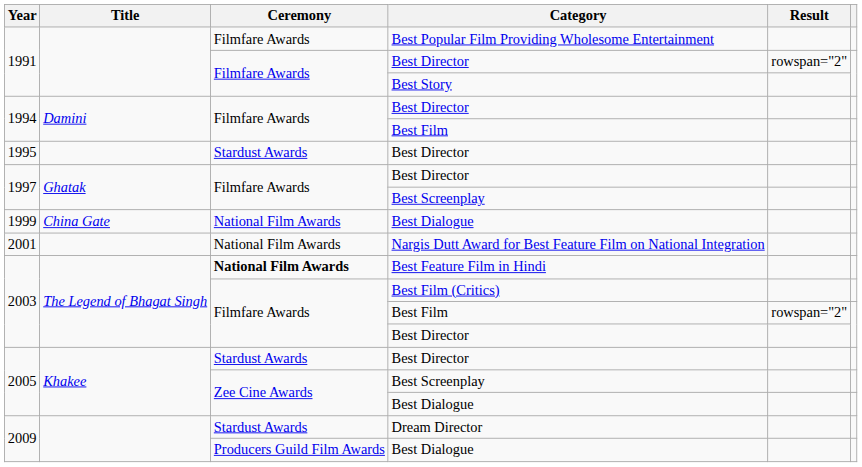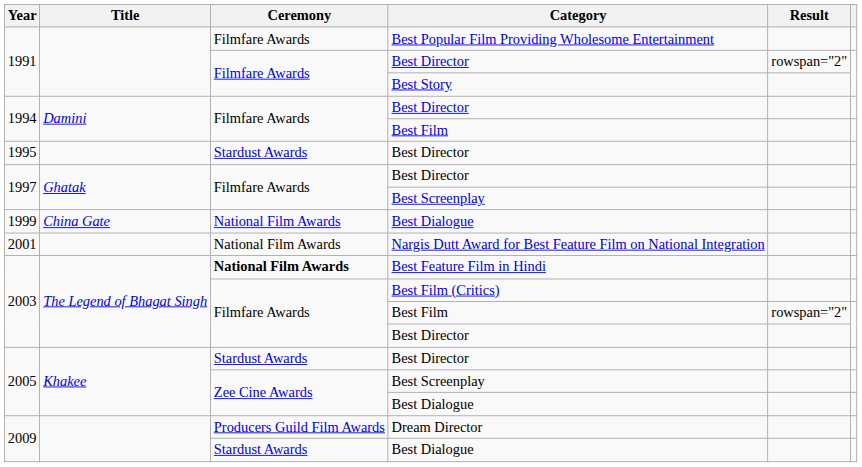(261, 426) Stardust Awards -> (299, 426) Producers Guild Film Awards
(299, 449) Producers Guild Film Awards -> (261, 449) Stardust Awards
